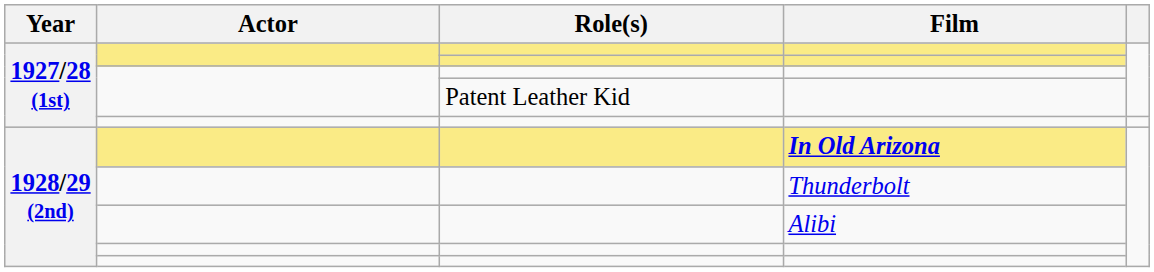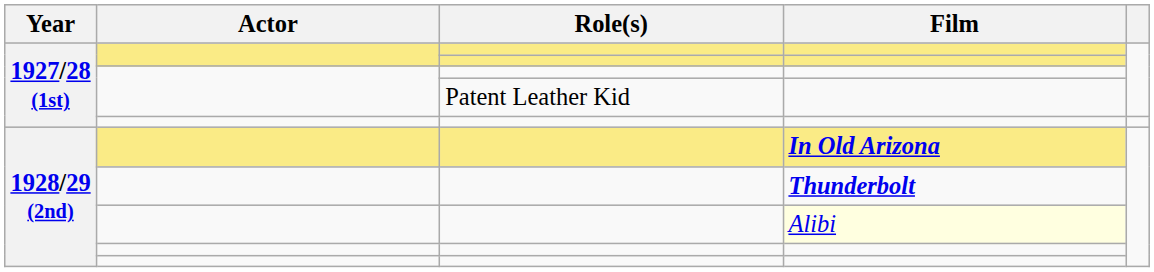(849, 185) normal -> (852, 185) bold
(812, 224) no background -> (812, 224) lightyellow background
